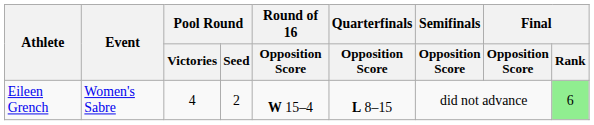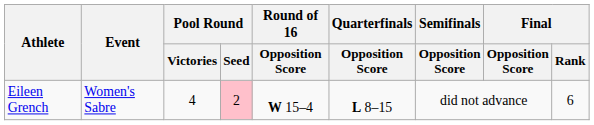(236, 100) no background -> (236, 100) pink background
(570, 100) lightgreen background -> (570, 100) no background
